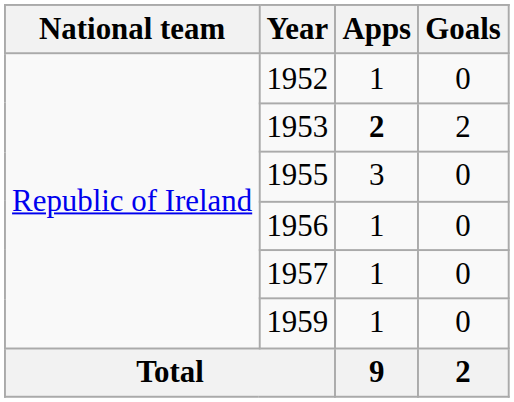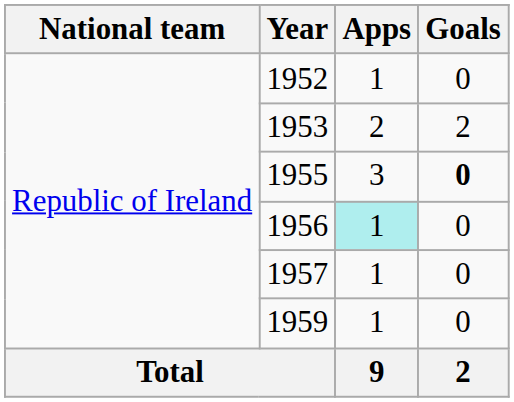(377, 126) bold -> (377, 126) normal
(463, 175) normal -> (463, 175) bold
(377, 224) no background -> (377, 224) paleturquoise background
